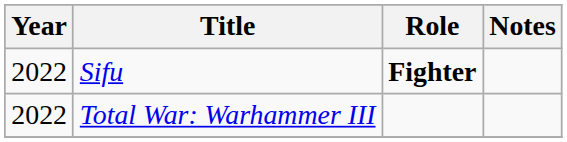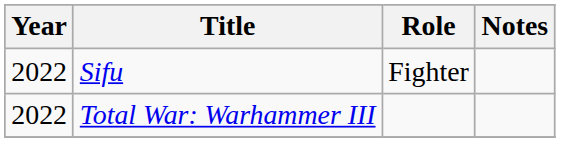(432, 70) bold -> (429, 70) normal
